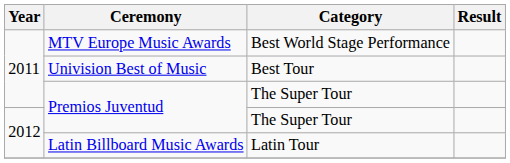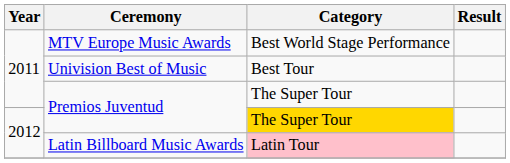(301, 119) no background -> (301, 119) gold background
(285, 145) no background -> (285, 145) pink background
